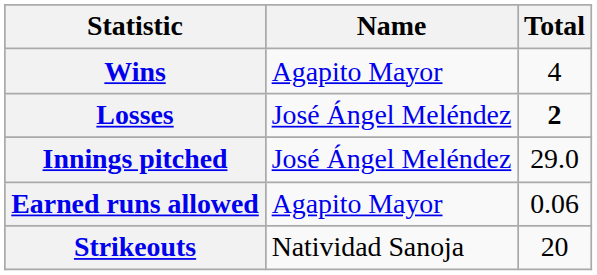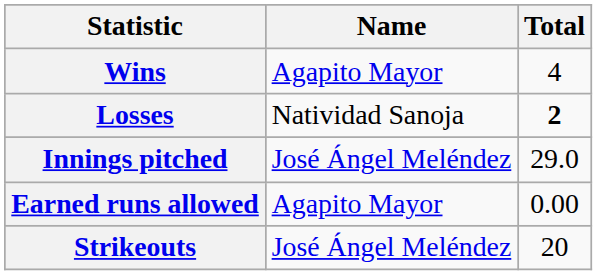(391, 114) José Ángel Meléndez -> (368, 114) Natividad Sanoja
(555, 203) 0.06 -> (555, 203) 0.00
(368, 247) Natividad Sanoja -> (391, 247) José Ángel Meléndez
